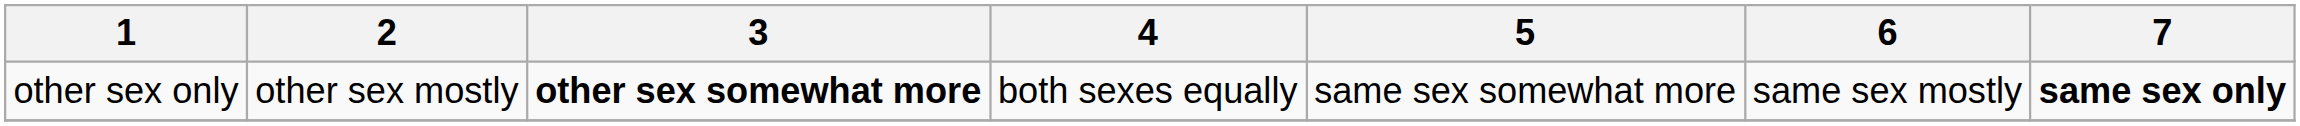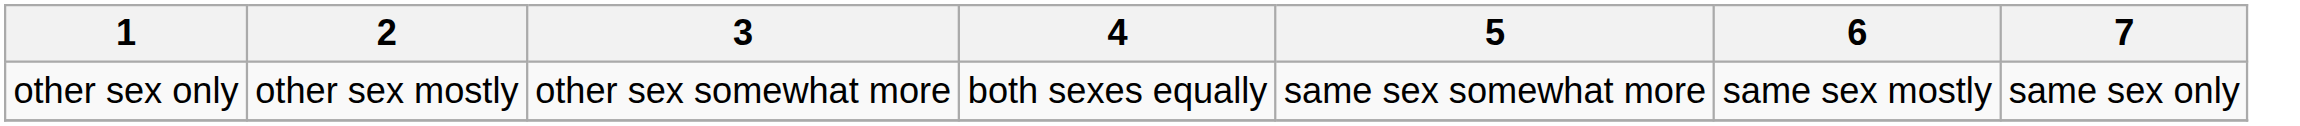(758, 90) bold -> (743, 90) normal
(2162, 90) bold -> (2124, 90) normal
